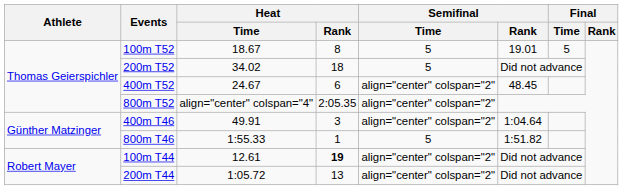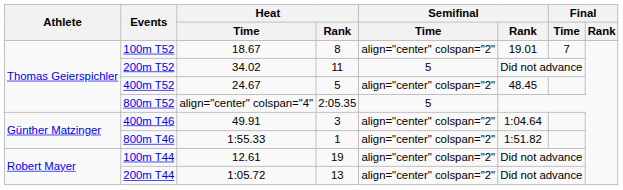(428, 49) 5 -> (428, 49) align="center" colspan="2"
(567, 49) 5 -> (567, 49) 7
(337, 67) 18 -> (337, 67) 11
(337, 85) 6 -> (337, 85) 5
(428, 103) align="center" colspan="2" -> (428, 103) 5
(428, 139) 5 -> (428, 139) align="center" colspan="2"
(337, 157) bold -> (337, 157) normal
